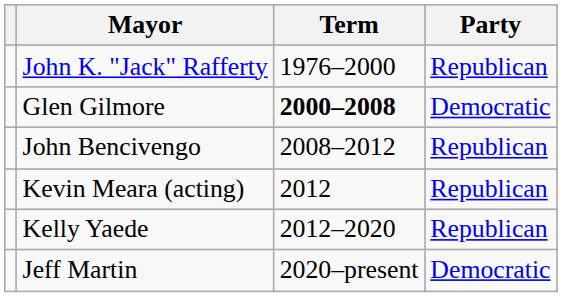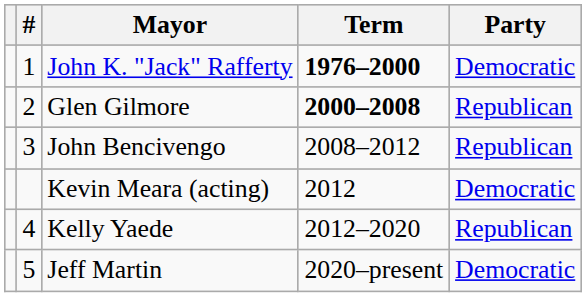+ column: (29, 24)
(338, 65) normal -> (362, 65) bold
(489, 65) Republican -> (515, 65) Democratic
(490, 106) Democratic -> (514, 106) Republican
(489, 188) Republican -> (515, 188) Democratic
